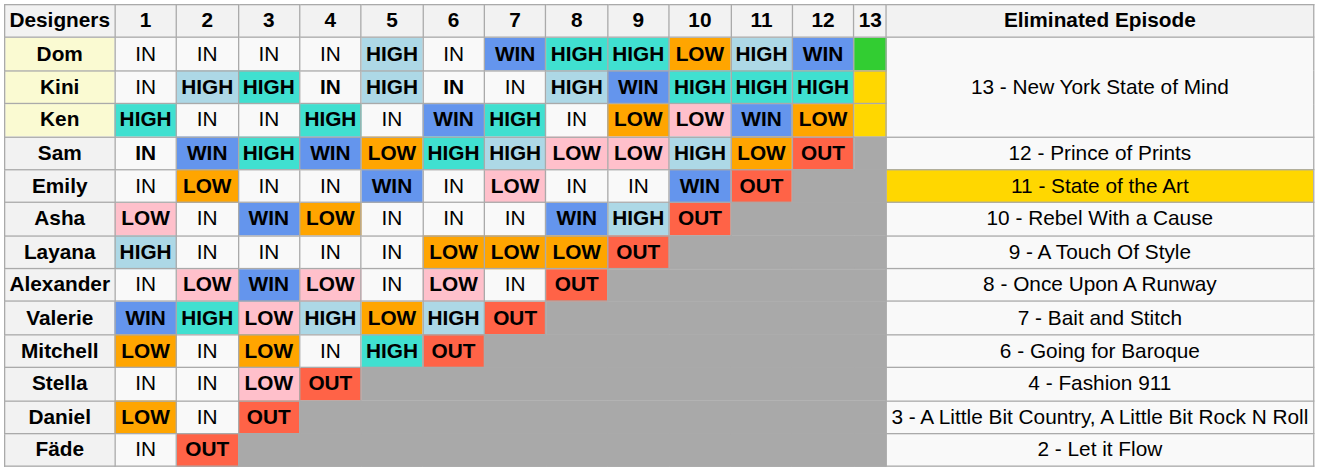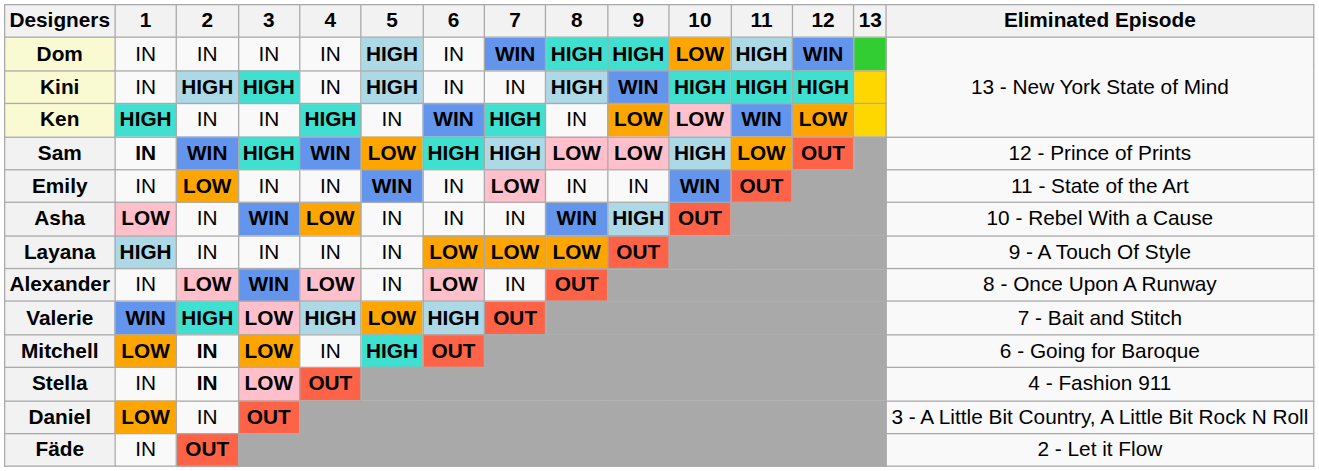(330, 86) bold -> (330, 86) normal
(454, 86) bold -> (454, 86) normal
(1100, 185) gold background -> (1100, 185) no background
(207, 350) normal -> (207, 350) bold
(207, 383) normal -> (207, 383) bold
